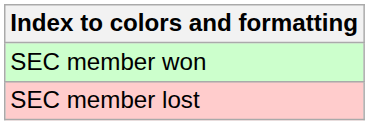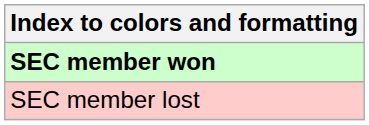(108, 61) normal -> (113, 61) bold
